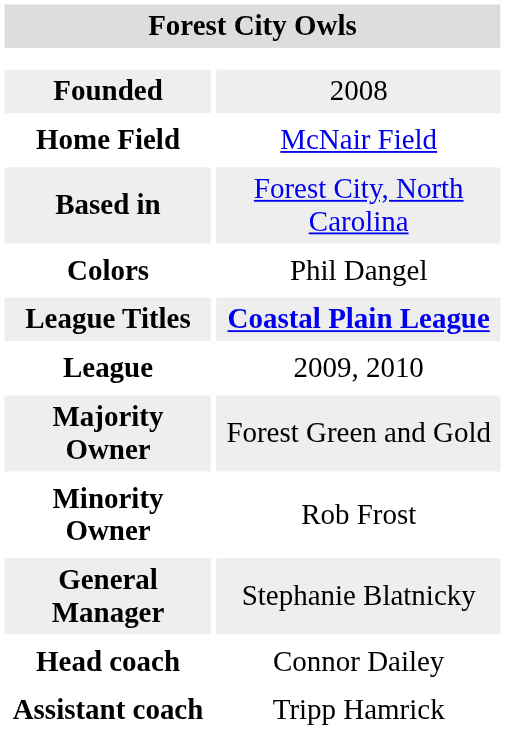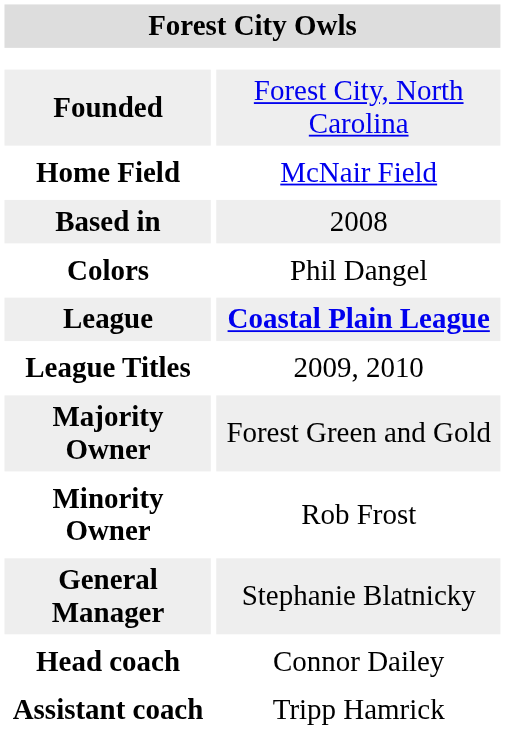(359, 90) 2008 -> (359, 107) Forest City, North Carolina
(359, 204) Forest City, North Carolina -> (359, 221) 2008
(108, 318) League Titles -> (108, 318) League
(108, 367) League -> (108, 367) League Titles
